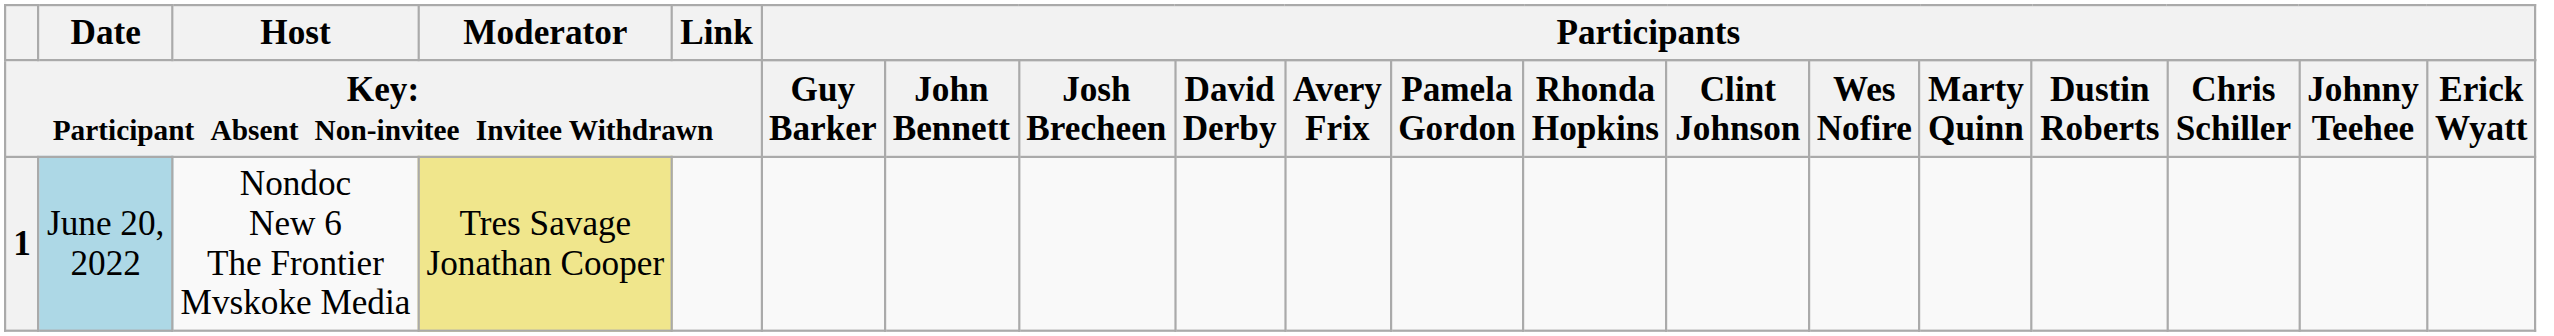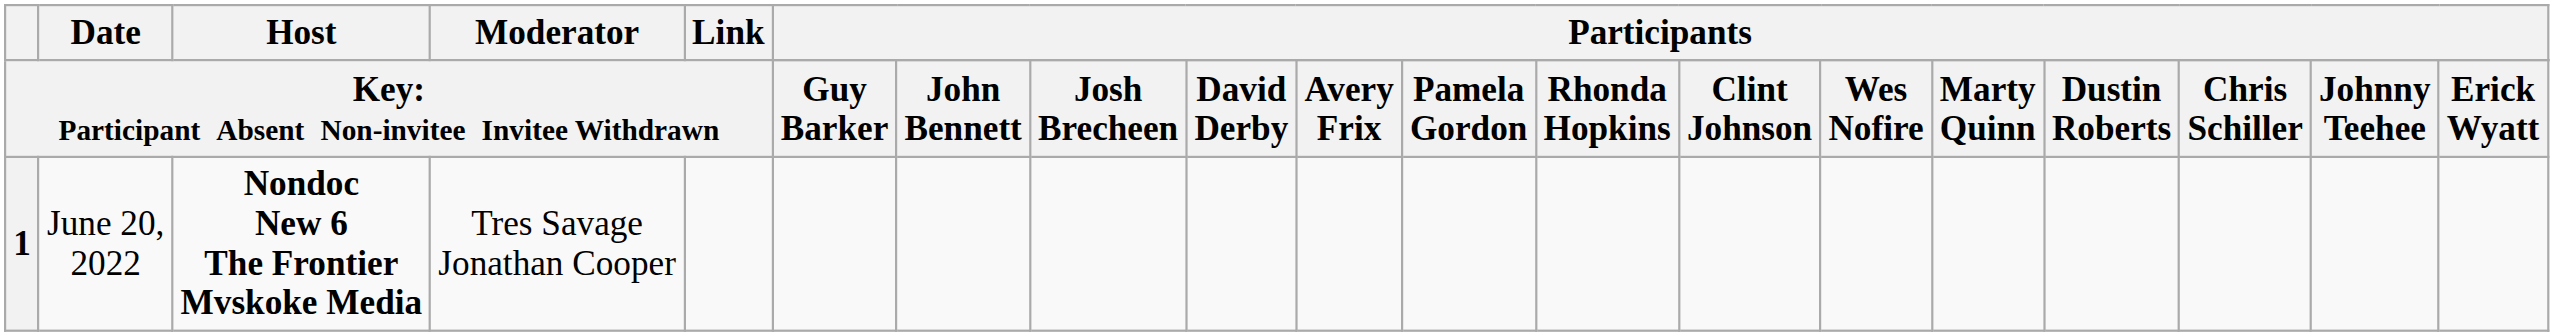(106, 243) lightblue background -> (106, 243) no background
(295, 243) normal -> (301, 243) bold
(545, 243) khaki background -> (557, 243) no background
